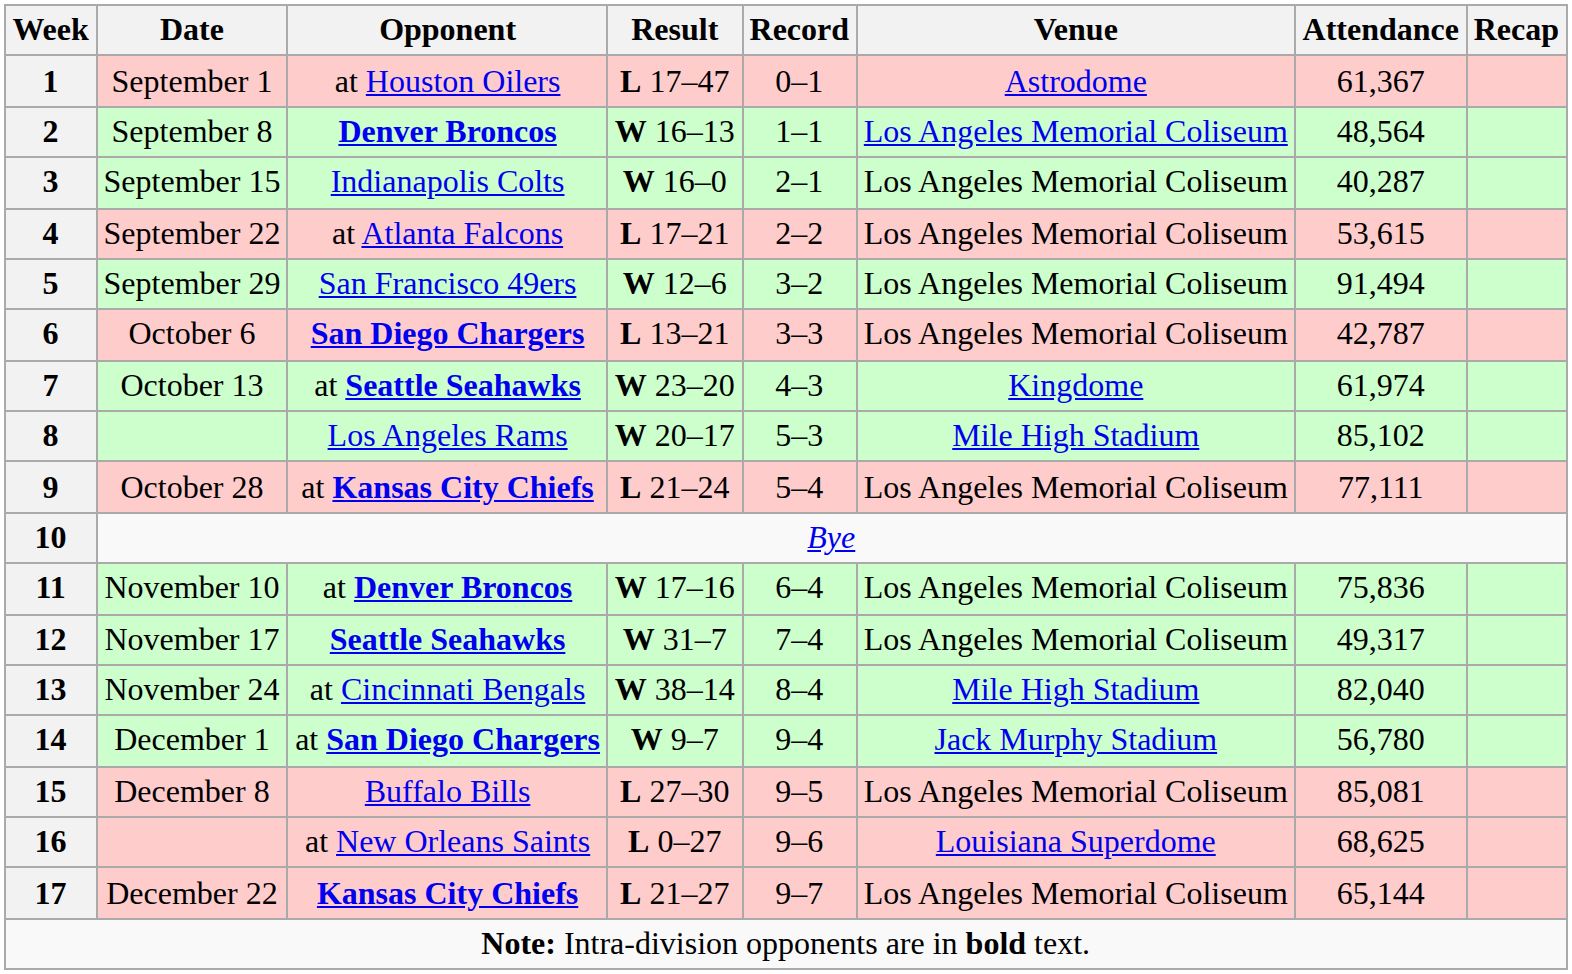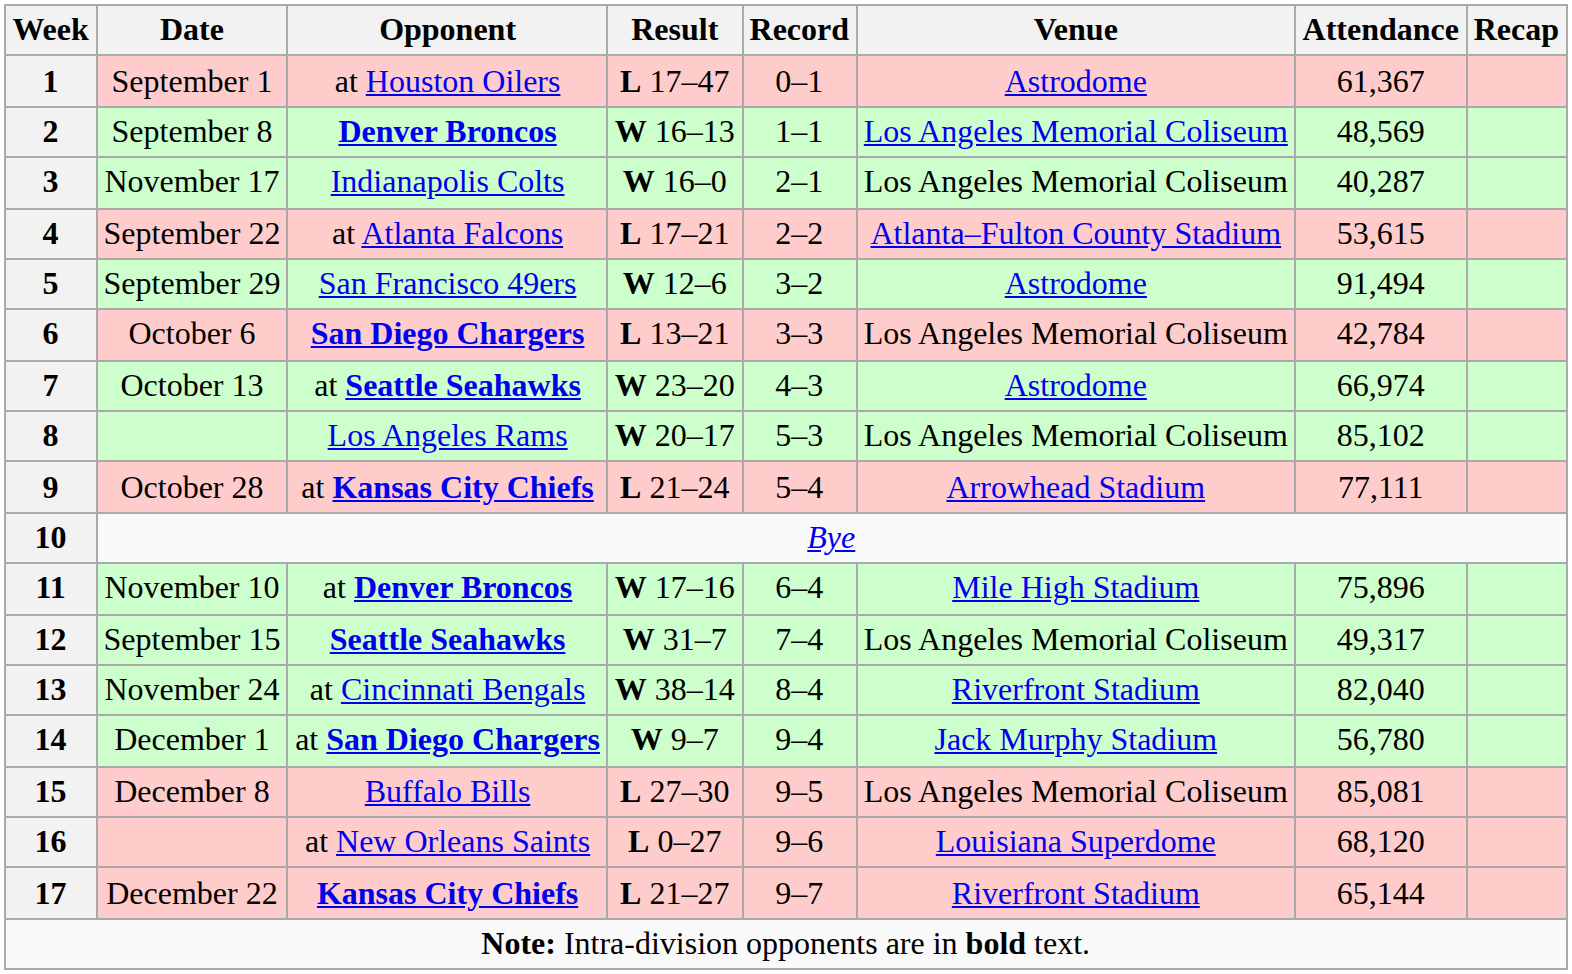(1381, 131) 48,564 -> (1381, 131) 48,569
(192, 182) September 15 -> (192, 182) November 17
(1076, 232) Los Angeles Memorial Coliseum -> (1076, 232) Atlanta–Fulton County Stadium
(1076, 283) Los Angeles Memorial Coliseum -> (1076, 283) Astrodome
(1381, 334) 42,787 -> (1381, 334) 42,784
(1076, 385) Kingdome -> (1076, 385) Astrodome
(1381, 385) 61,974 -> (1381, 385) 66,974
(1076, 435) Mile High Stadium -> (1076, 435) Los Angeles Memorial Coliseum
(1076, 486) Los Angeles Memorial Coliseum -> (1076, 486) Arrowhead Stadium
(1076, 588) Los Angeles Memorial Coliseum -> (1076, 588) Mile High Stadium
(1381, 588) 75,836 -> (1381, 588) 75,896
(192, 638) November 17 -> (192, 638) September 15
(1076, 689) Mile High Stadium -> (1076, 689) Riverfront Stadium
(1381, 841) 68,625 -> (1381, 841) 68,120
(1076, 892) Los Angeles Memorial Coliseum -> (1076, 892) Riverfront Stadium
